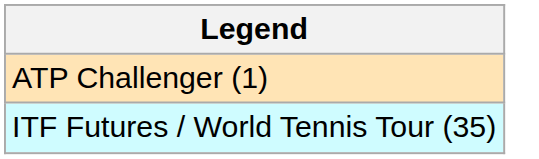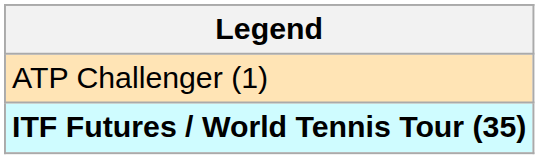(254, 126) normal -> (269, 126) bold
